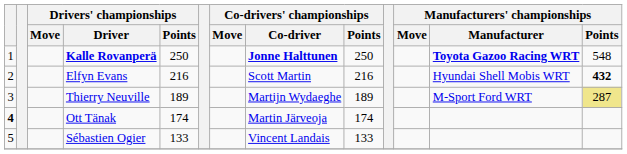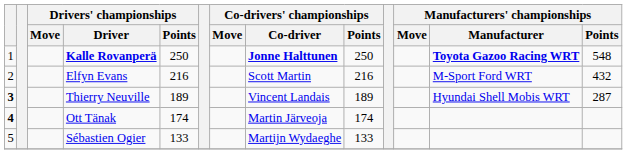(501, 76) Hyundai Shell Mobis WRT -> (482, 76) M-Sport Ford WRT
(602, 76) bold -> (602, 76) normal
(11, 96) normal -> (11, 96) bold
(295, 96) Martijn Wydaeghe -> (289, 96) Vincent Landais
(482, 96) M-Sport Ford WRT -> (501, 96) Hyundai Shell Mobis WRT
(602, 96) khaki background -> (602, 96) no background
(289, 138) Vincent Landais -> (295, 138) Martijn Wydaeghe
